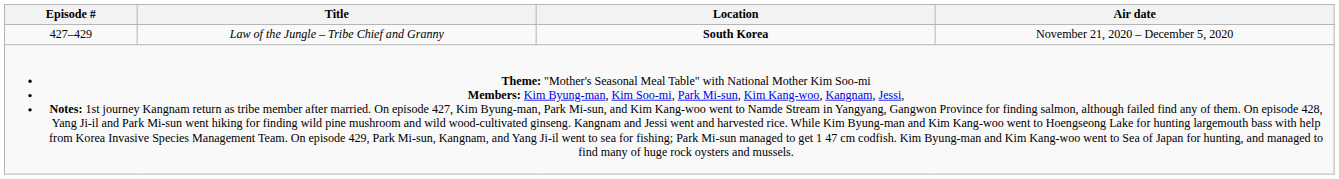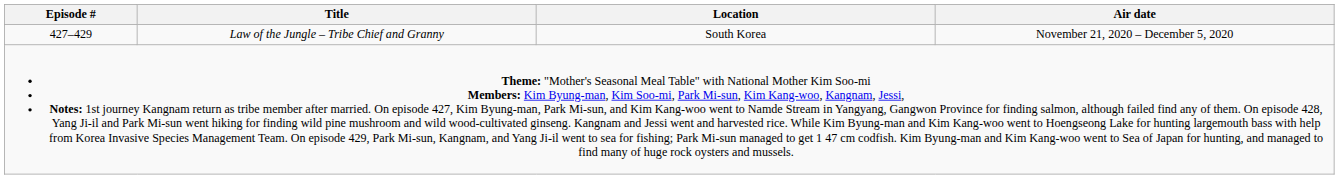(736, 34) bold -> (736, 34) normal
